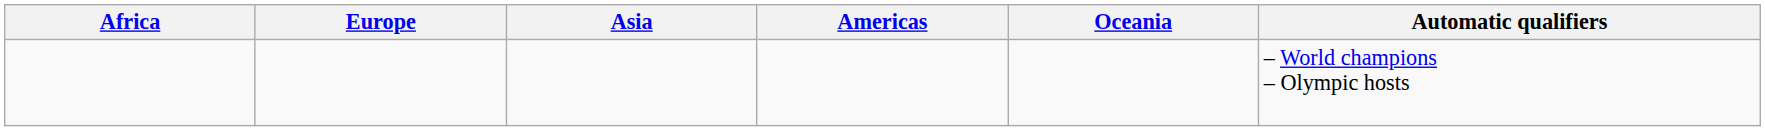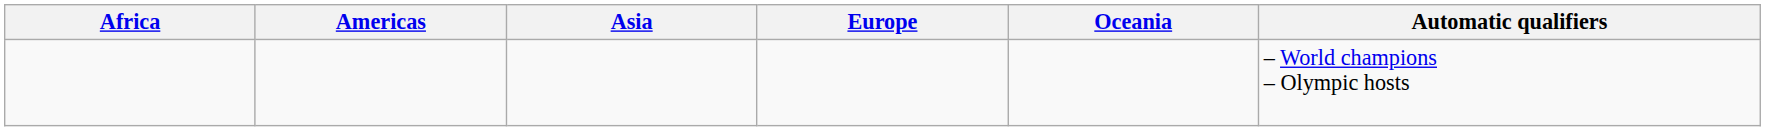columns swapped: (882, 22) <-> (381, 22)
